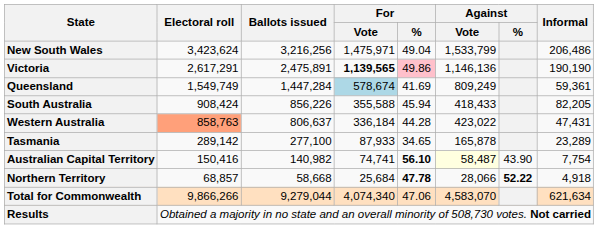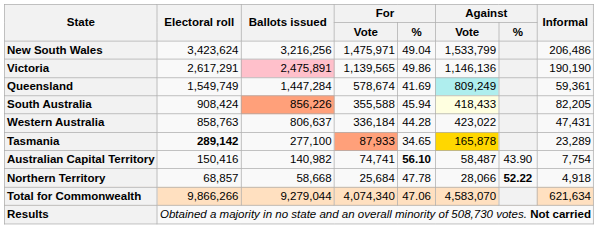(306, 68) no background -> (306, 68) pink background
(369, 68) bold -> (369, 68) normal
(417, 68) pink background -> (417, 68) no background
(374, 86) lightblue background -> (374, 86) no background
(475, 86) no background -> (475, 86) paleturquoise background
(311, 104) no background -> (311, 104) lightsalmon background
(475, 104) no background -> (475, 104) lightyellow background
(218, 123) lightsalmon background -> (218, 123) no background
(218, 141) normal -> (218, 141) bold
(377, 141) no background -> (377, 141) lightsalmon background
(475, 141) no background -> (475, 141) gold background
(478, 159) lightyellow background -> (478, 159) no background
(417, 178) bold -> (417, 178) normal
